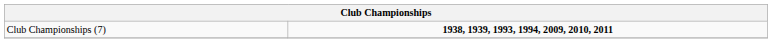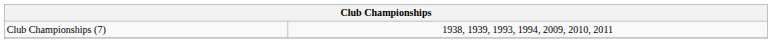(528, 29) bold -> (528, 29) normal
